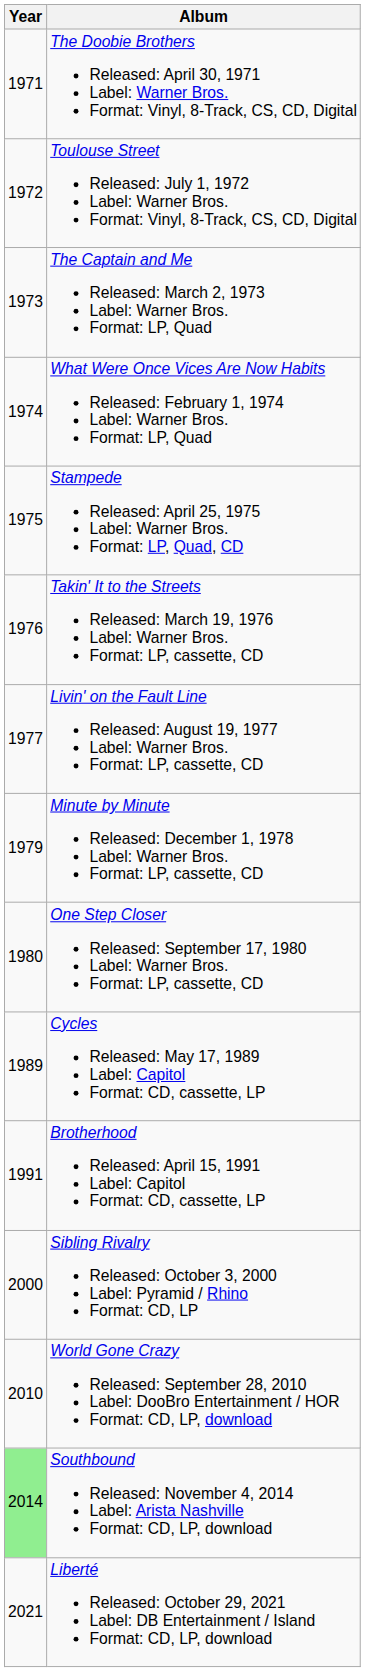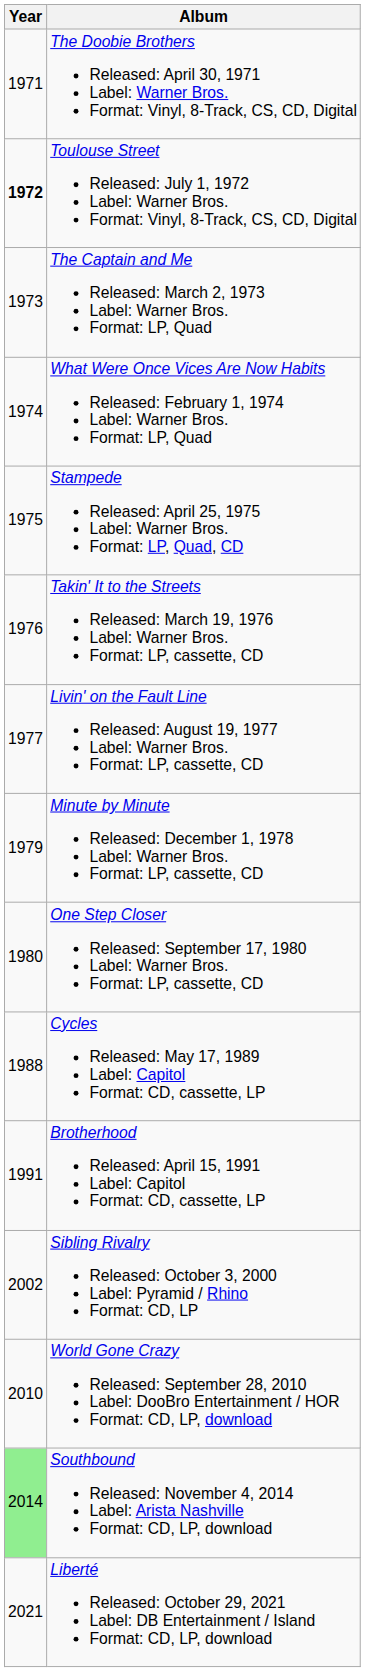(26, 193) normal -> (26, 193) bold
(26, 1066) 1989 -> (26, 1066) 1988
(26, 1284) 2000 -> (26, 1284) 2002
